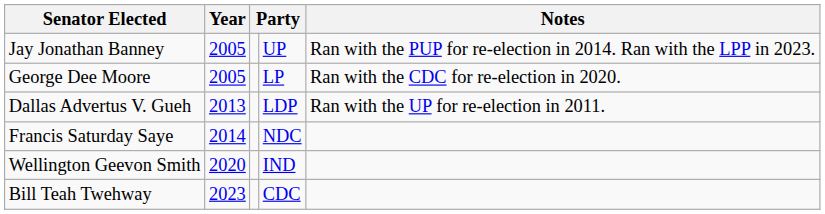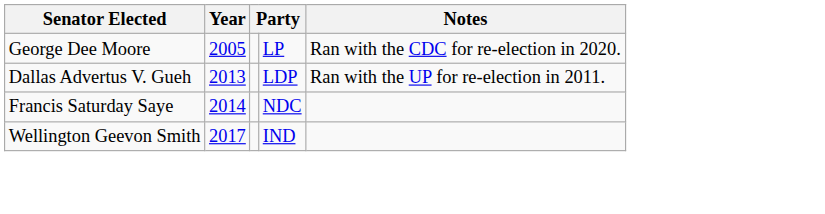- row: (86, 48)
(227, 164) 2020 -> (227, 135) 2017
- row: (80, 194)
